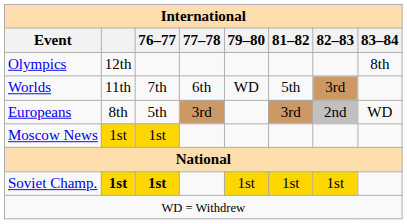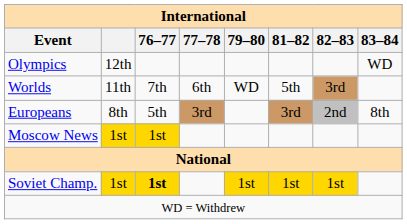(380, 64) 8th -> (380, 64) WD
(380, 111) WD -> (380, 111) 8th
(118, 183) bold -> (118, 183) normal
